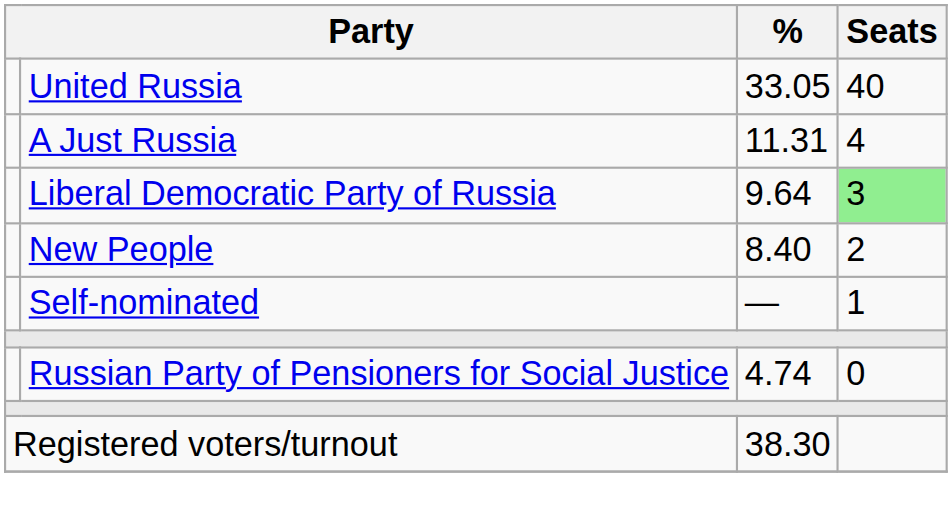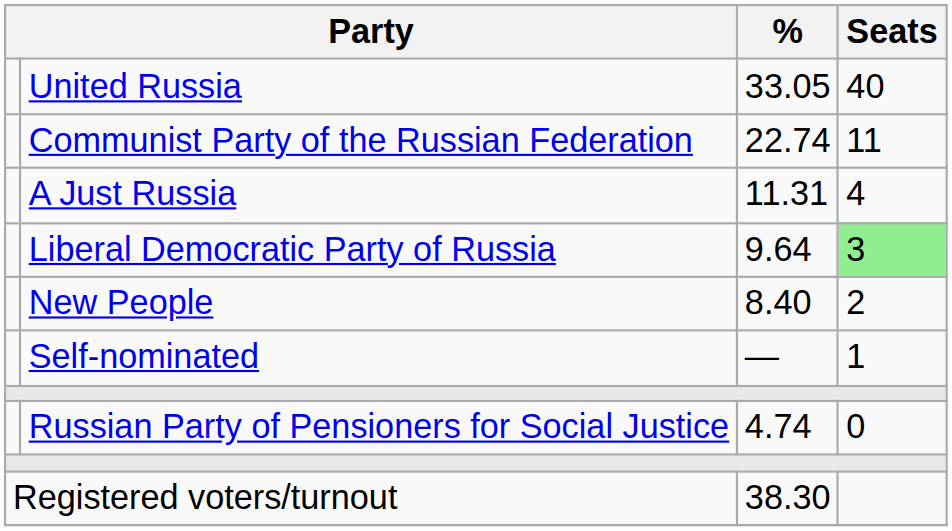+ row: (361, 140)
